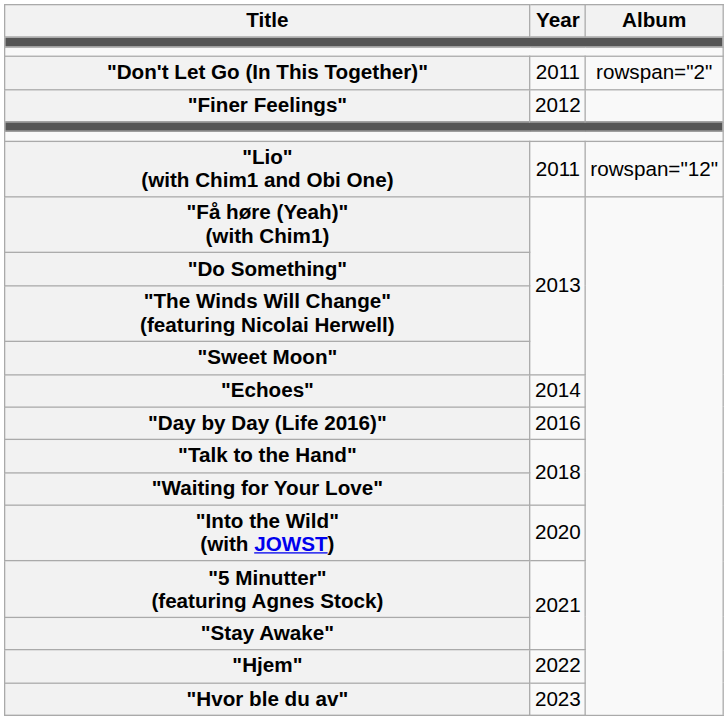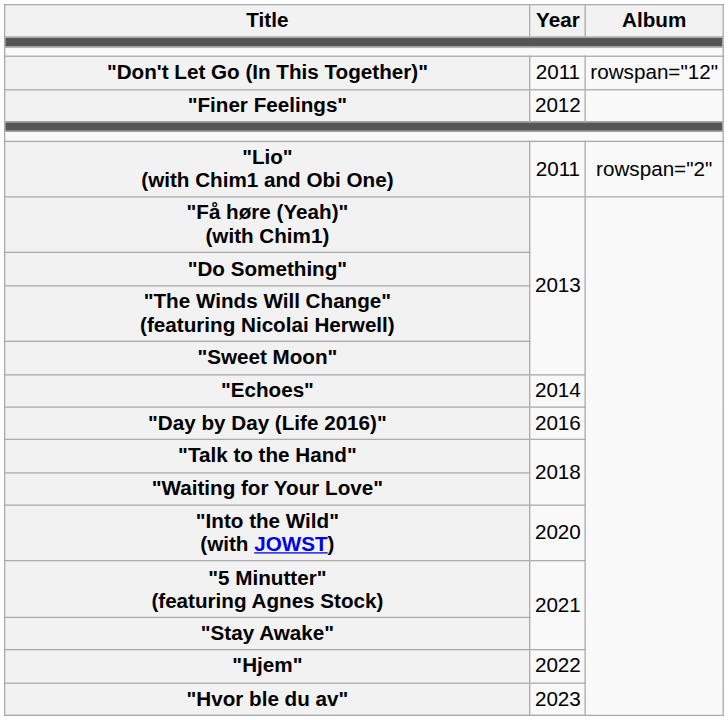(654, 72) rowspan="2" -> (654, 72) rowspan="12"
(654, 168) rowspan="12" -> (654, 168) rowspan="2"
